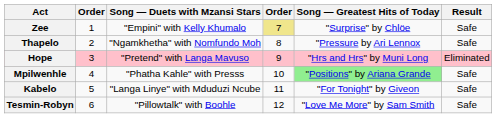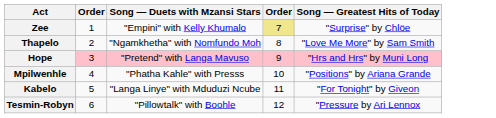- column: (467, 12)
(368, 43) "Pressure by Ari Lennox -> (368, 43) "Love Me More" by Sam Smith
(368, 74) lightgreen background -> (368, 74) no background
(368, 105) "Love Me More" by Sam Smith -> (368, 105) "Pressure by Ari Lennox
